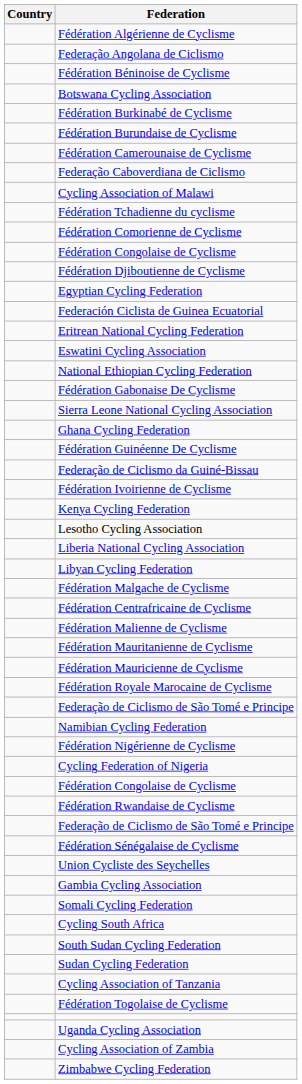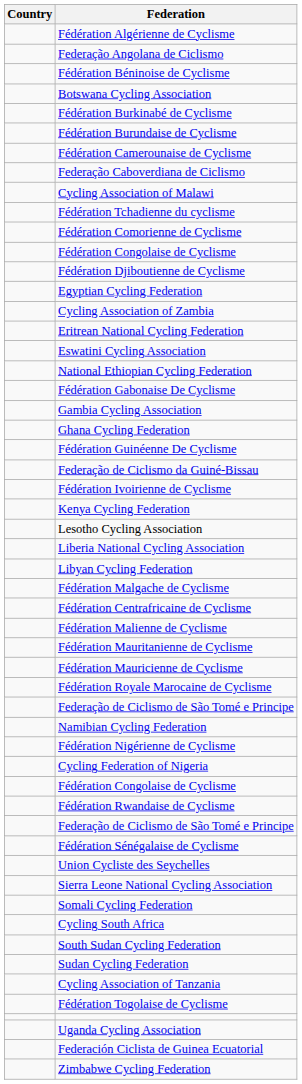(161, 311) Federación Ciclista de Guinea Ecuatorial -> (136, 311) Cycling Association of Zambia
(165, 410) Sierra Leone National Cycling Association -> (130, 410) Gambia Cycling Association
(130, 885) Gambia Cycling Association -> (165, 885) Sierra Leone National Cycling Association
(136, 1049) Cycling Association of Zambia -> (161, 1049) Federación Ciclista de Guinea Ecuatorial
